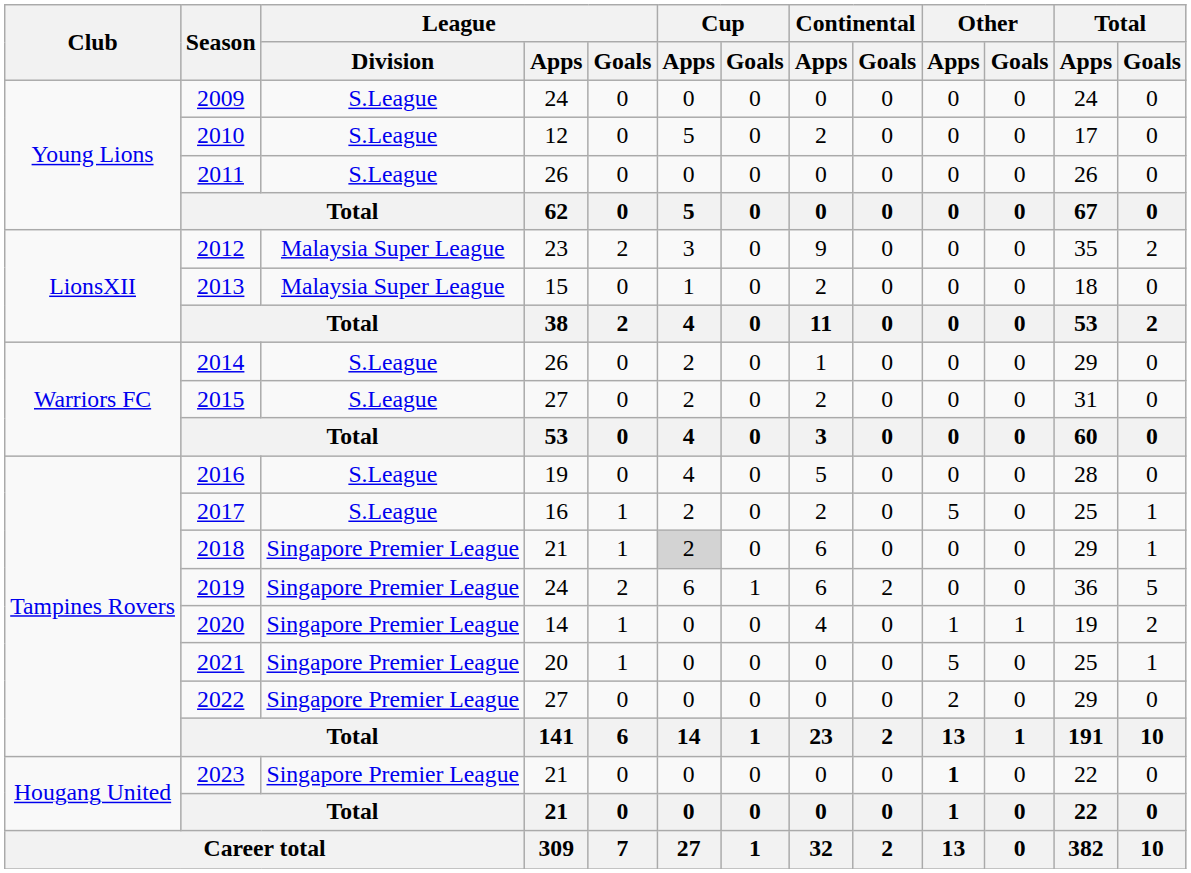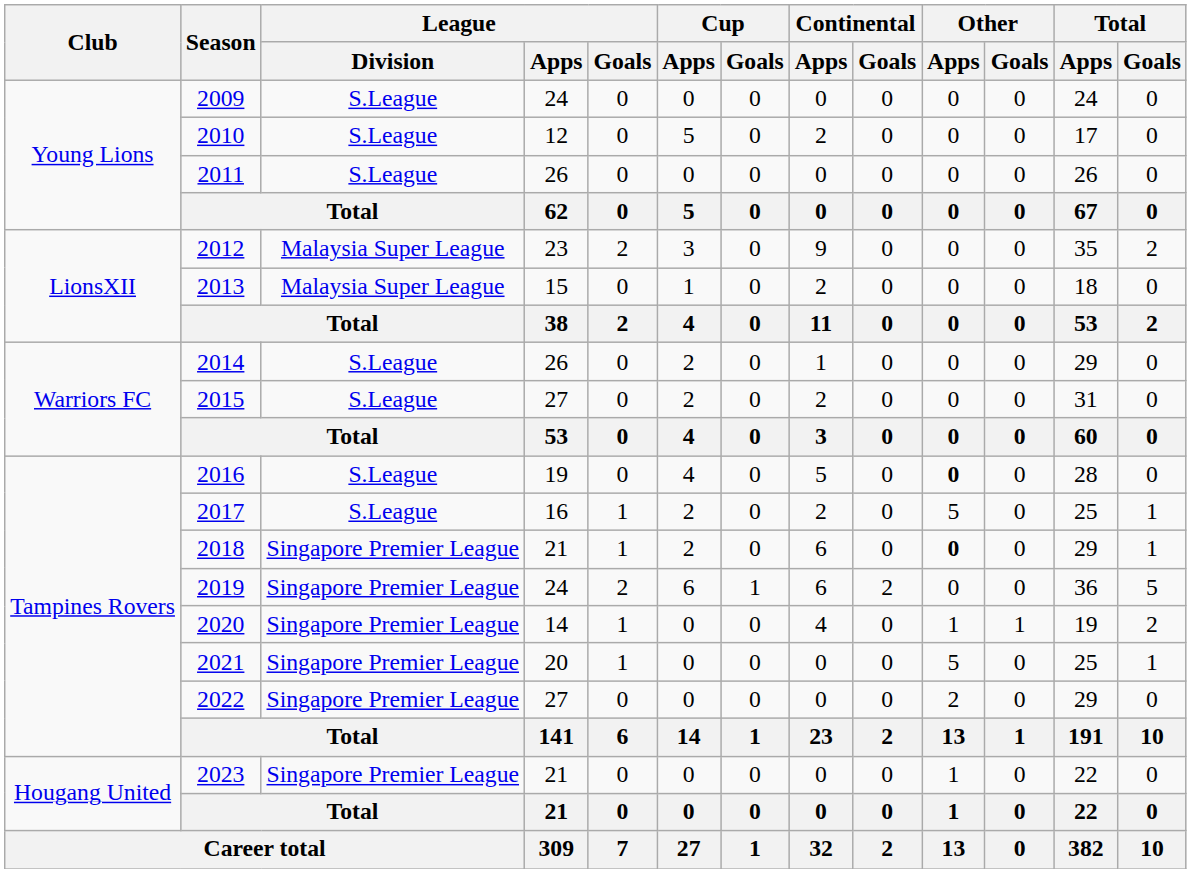(953, 473) normal -> (953, 473) bold
(689, 549) lightgrey background -> (689, 549) no background
(953, 549) normal -> (953, 549) bold
(953, 774) bold -> (953, 774) normal
